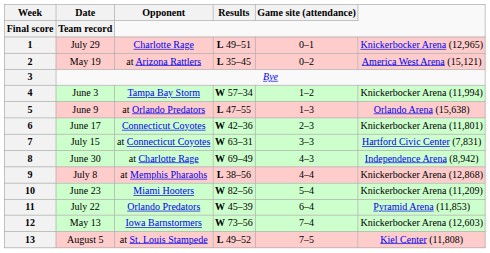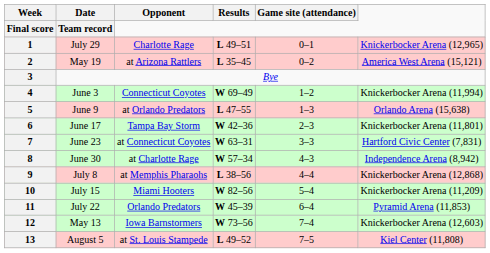(164, 93) Tampa Bay Storm -> (164, 93) Connecticut Coyotes
(234, 93) W 57–34 -> (234, 93) W 69–49
(164, 125) Connecticut Coyotes -> (164, 125) Tampa Bay Storm
(85, 142) July 15 -> (85, 142) June 23
(234, 158) W 69–49 -> (234, 158) W 57–34
(85, 190) June 23 -> (85, 190) July 15
